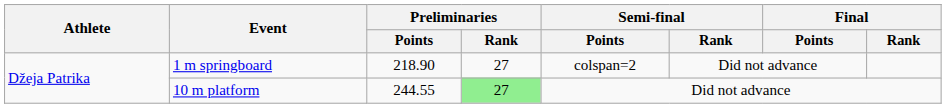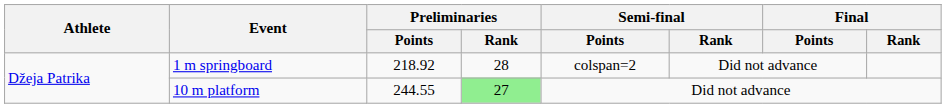(414, 65) 218.90 -> (414, 65) 218.92
(501, 65) 27 -> (501, 65) 28
